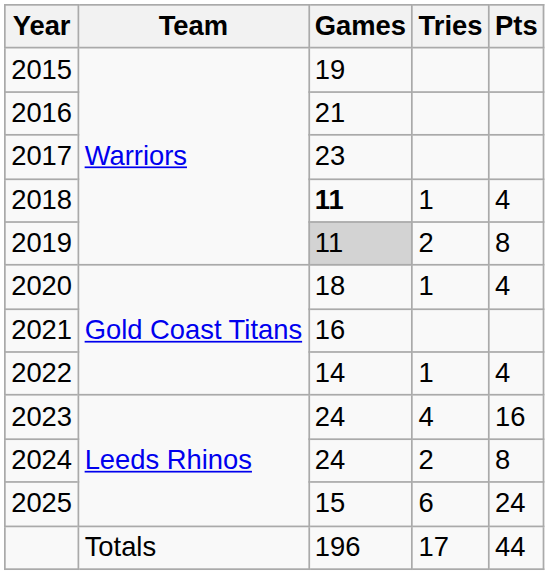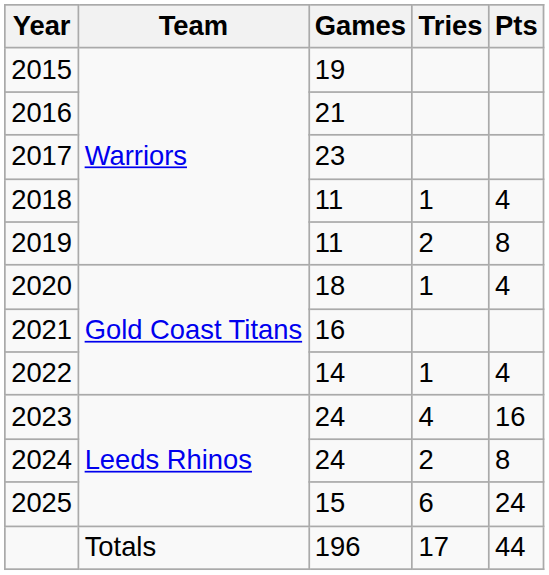(329, 199) bold -> (329, 199) normal
(329, 243) lightgrey background -> (329, 243) no background
